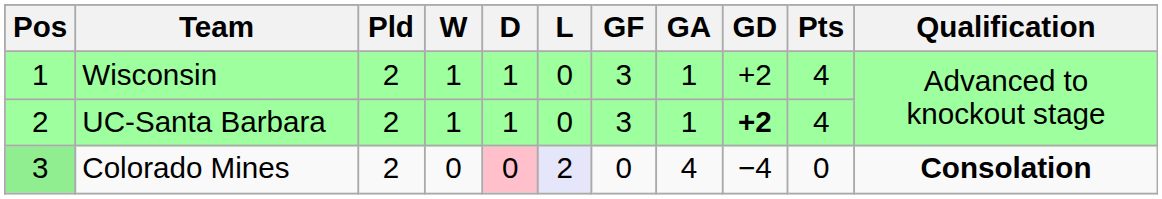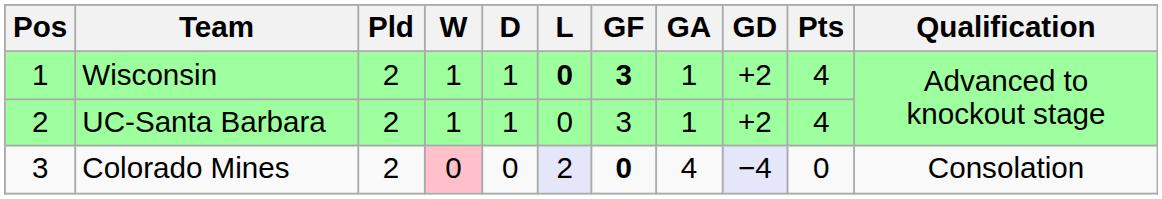(565, 74) normal -> (565, 74) bold
(624, 74) normal -> (624, 74) bold
(755, 121) bold -> (755, 121) normal
(40, 168) lightgreen background -> (40, 168) no background
(453, 168) no background -> (453, 168) pink background
(510, 168) pink background -> (510, 168) no background
(624, 168) normal -> (624, 168) bold
(755, 168) no background -> (755, 168) lavender background
(1006, 168) bold -> (1006, 168) normal
